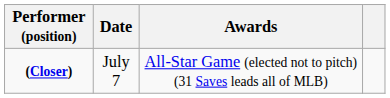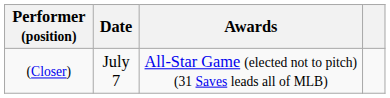(49, 70) bold -> (49, 71) normal
